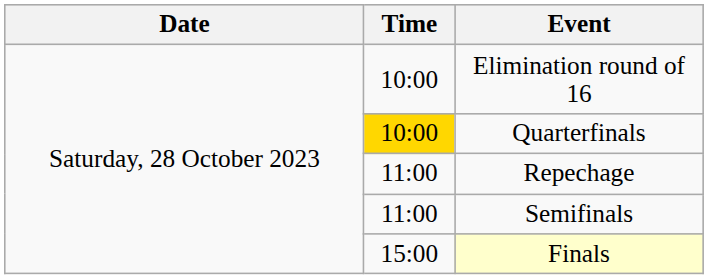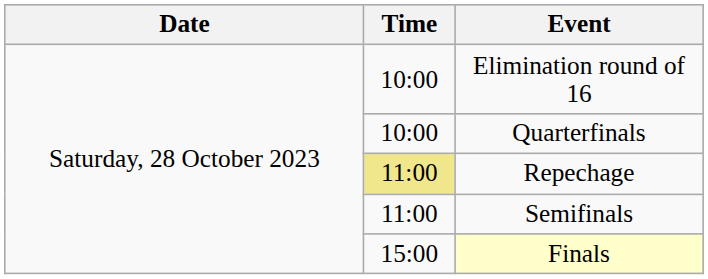(409, 133) gold background -> (409, 133) no background
(409, 173) no background -> (409, 173) khaki background
